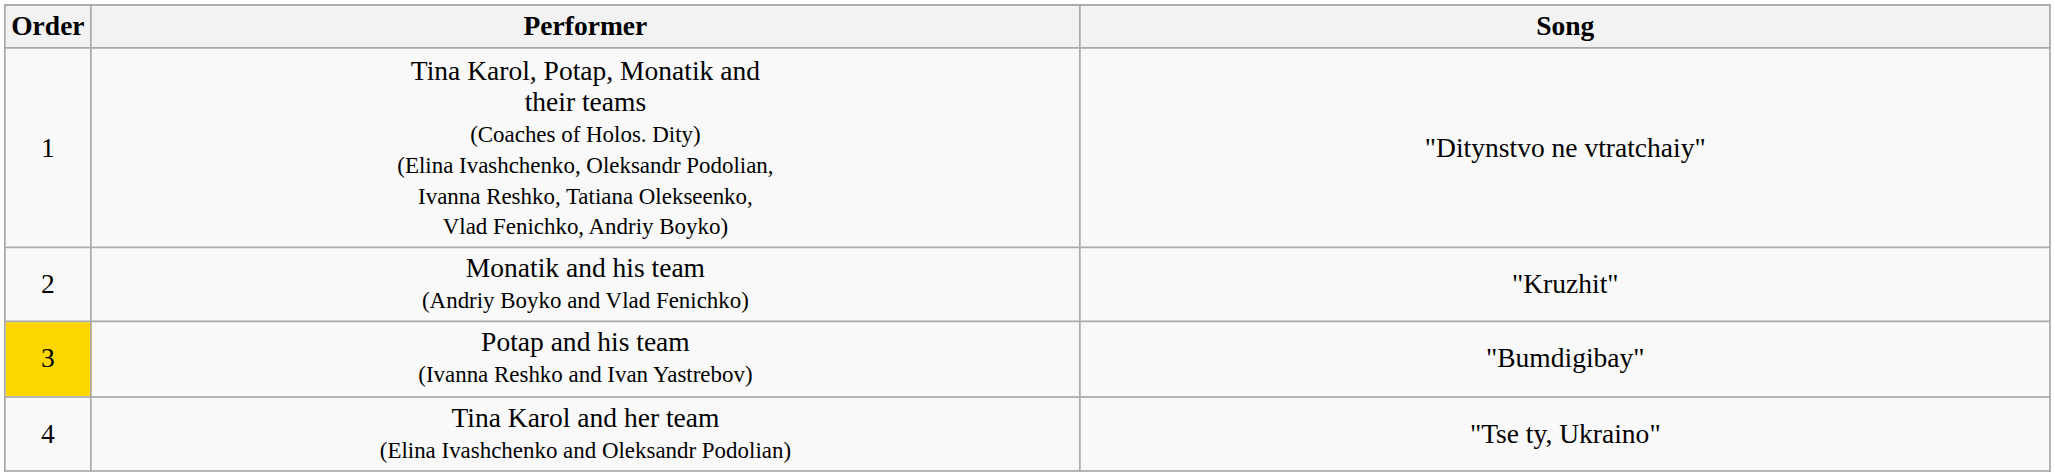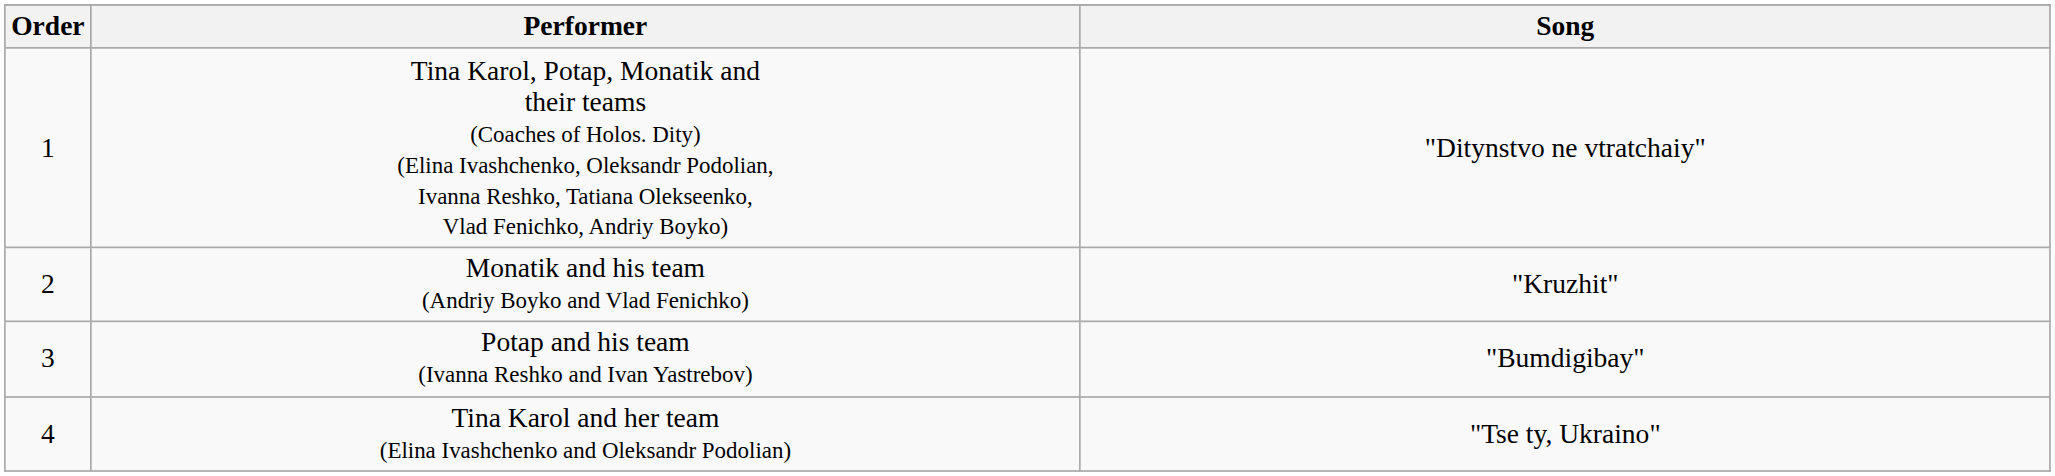(48, 358) gold background -> (48, 358) no background
